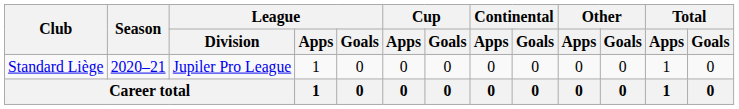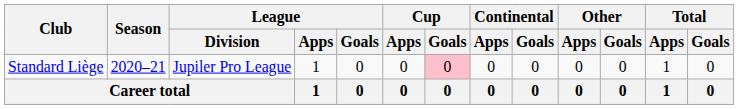(447, 66) no background -> (447, 66) pink background
